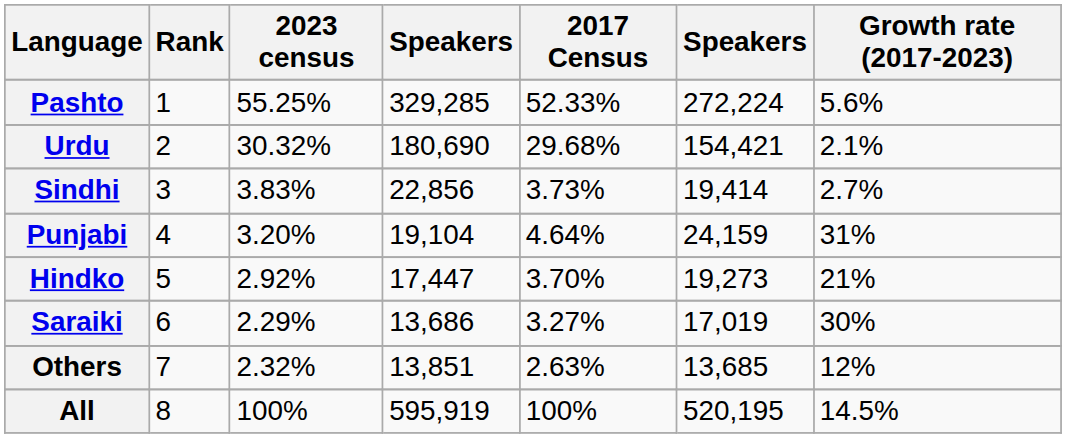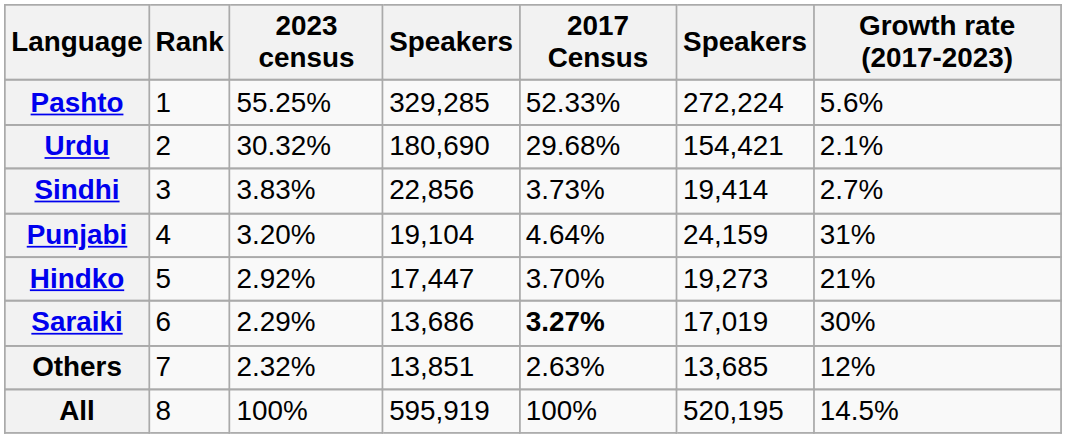(565, 322) normal -> (565, 322) bold
